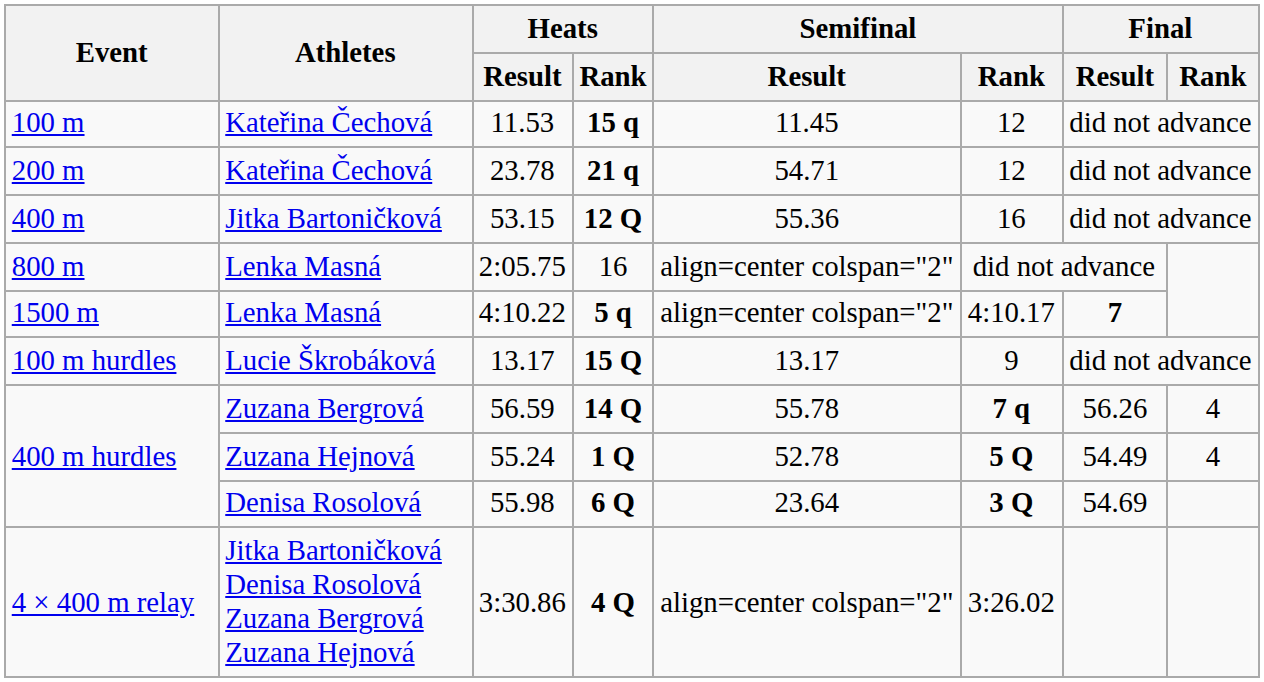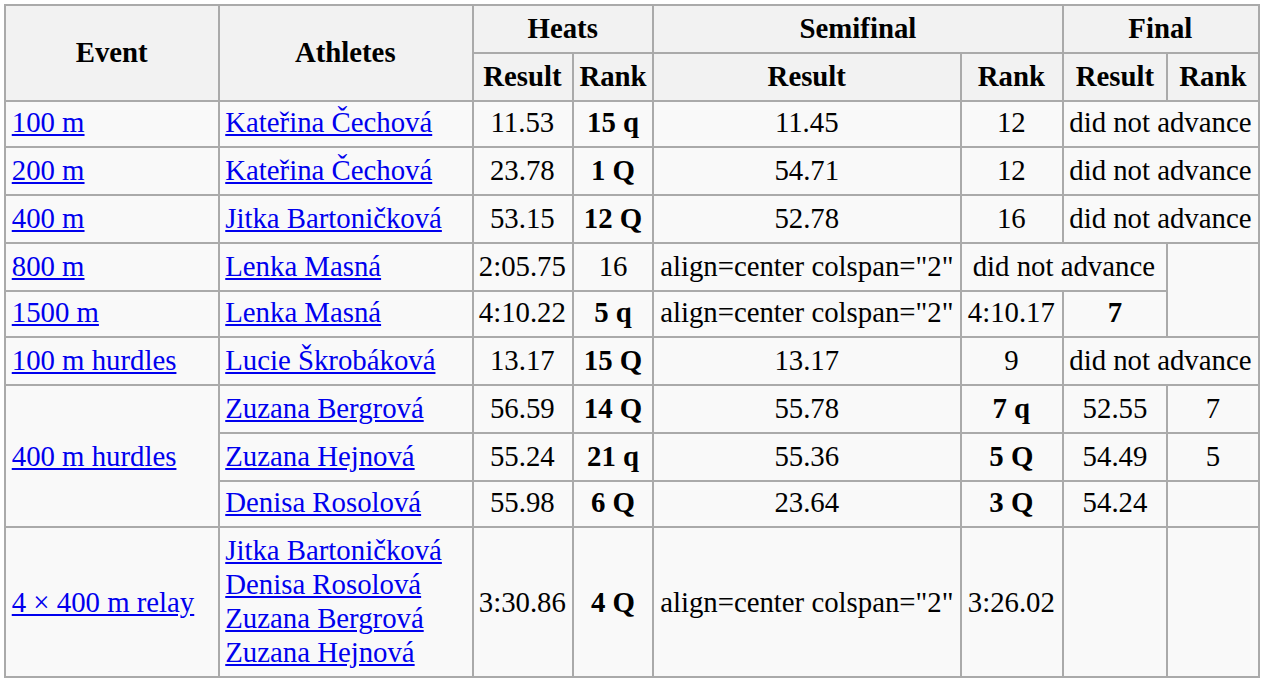(613, 171) 21 q -> (613, 171) 1 Q
(807, 218) 55.36 -> (807, 218) 52.78
(1115, 408) 56.26 -> (1115, 408) 52.55
(1213, 408) 4 -> (1213, 408) 7
(613, 456) 1 Q -> (613, 456) 21 q
(807, 456) 52.78 -> (807, 456) 55.36
(1213, 456) 4 -> (1213, 456) 5
(1115, 503) 54.69 -> (1115, 503) 54.24
